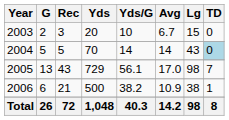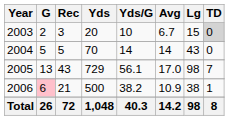(209, 32) no background -> (209, 32) lightgrey background
(209, 50) lightblue background -> (209, 50) no background
(43, 87) no background -> (43, 87) pink background
